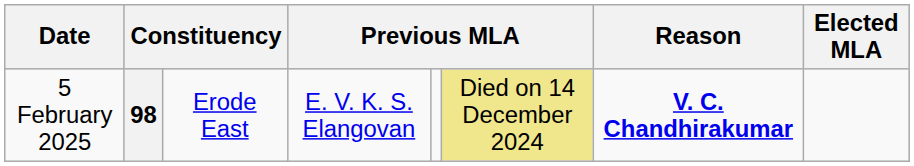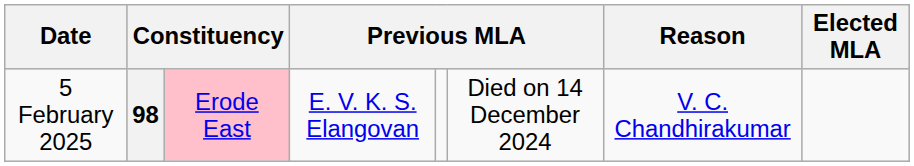(225, 114) no background -> (227, 114) pink background
(517, 114) khaki background -> (525, 114) no background
(698, 114) bold -> (703, 114) normal
